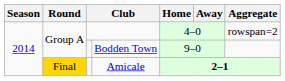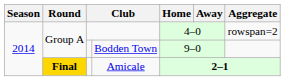(65, 66) normal -> (65, 66) bold
